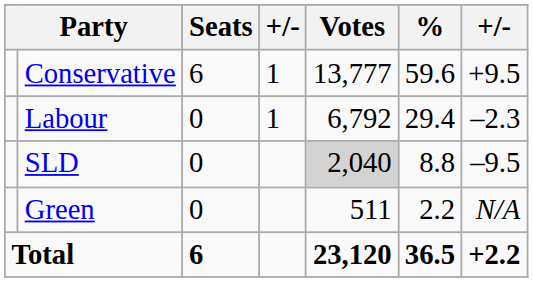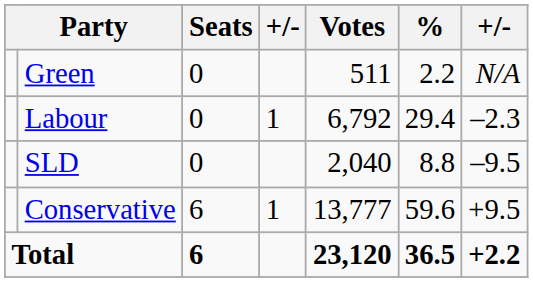rows swapped: (100, 72) <-> (60, 208)
(359, 163) lightgrey background -> (359, 163) no background
